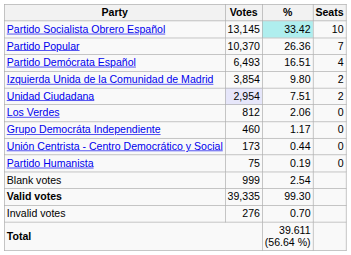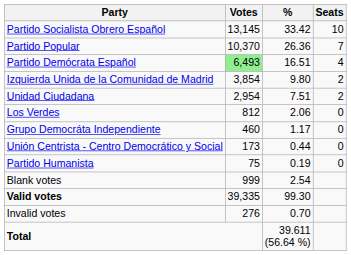(297, 29) paleturquoise background -> (297, 29) no background
(247, 63) no background -> (247, 63) lightgreen background
(247, 96) lavender background -> (247, 96) no background
